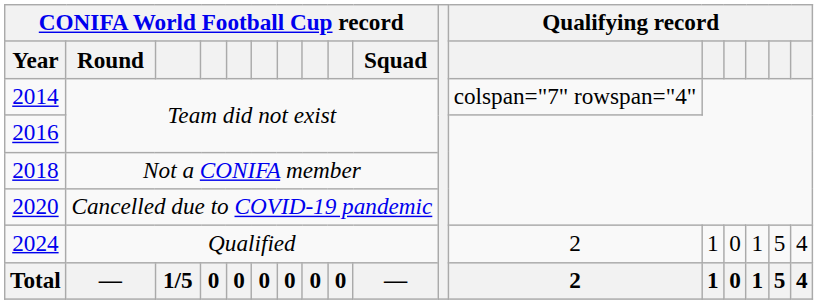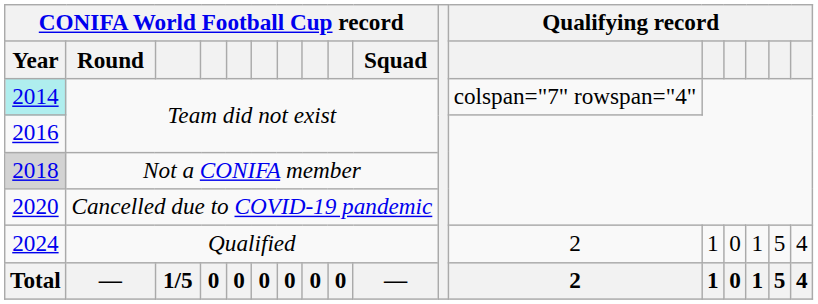(35, 96) no background -> (35, 96) paleturquoise background
(35, 170) no background -> (35, 170) lightgrey background
